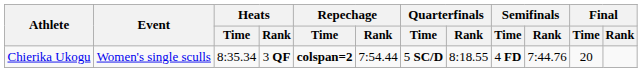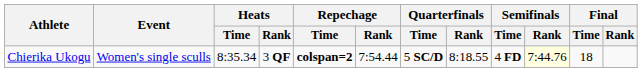(547, 57) no background -> (547, 57) lightyellow background
(586, 57) 20 -> (586, 57) 18
